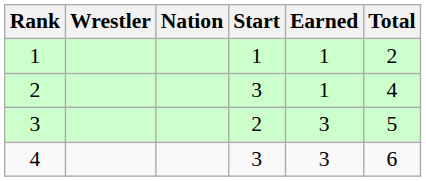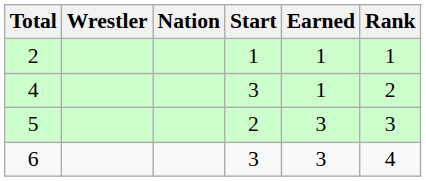columns swapped: (35, 21) <-> (392, 21)
